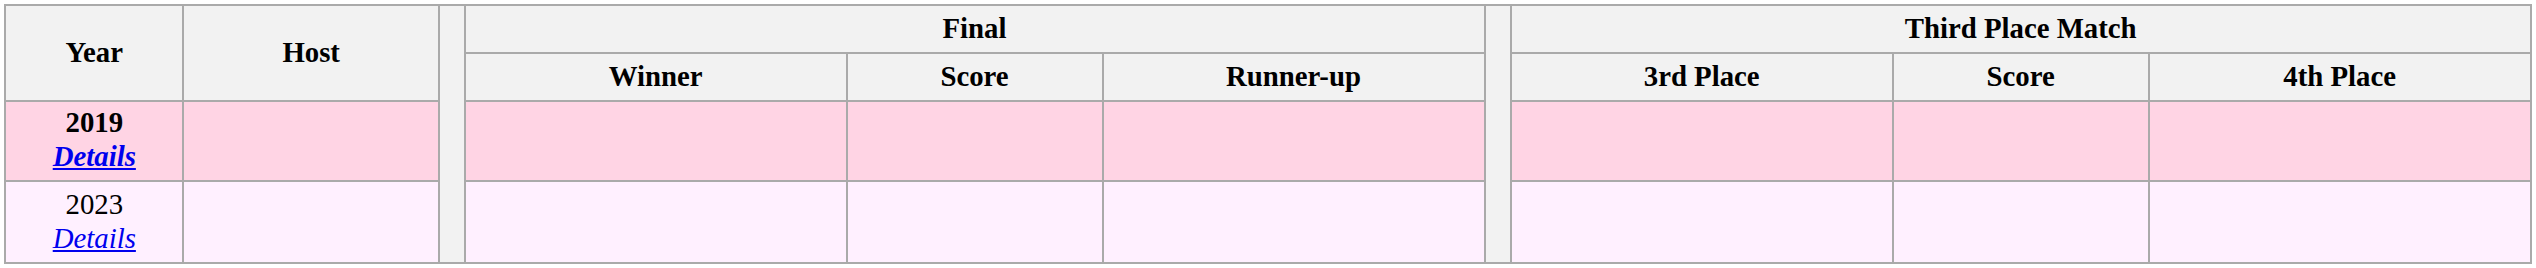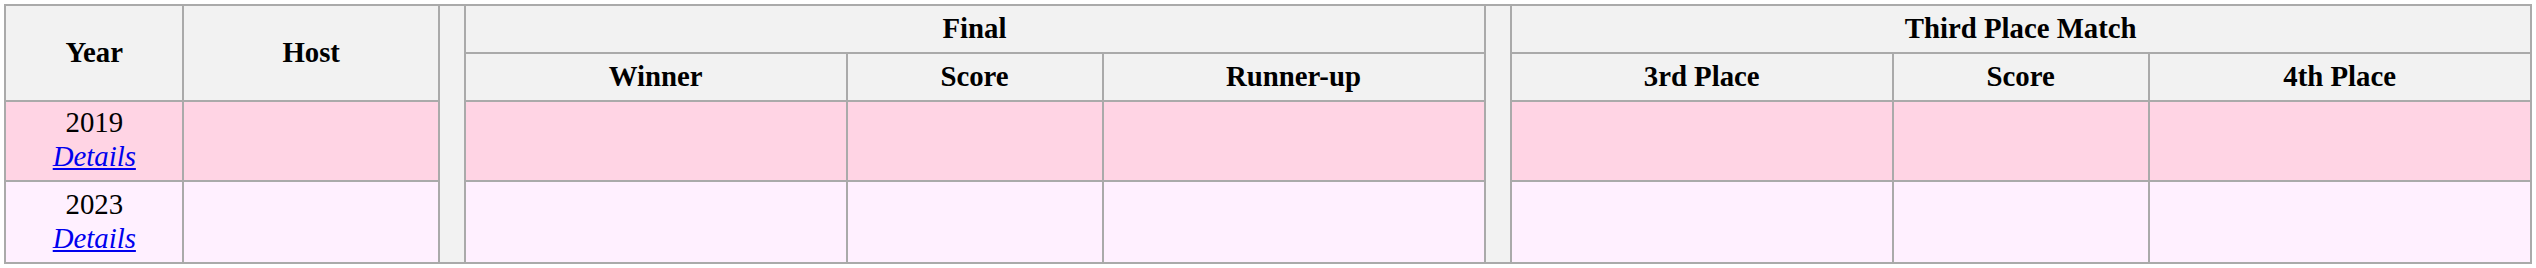(94, 140) bold -> (94, 140) normal
